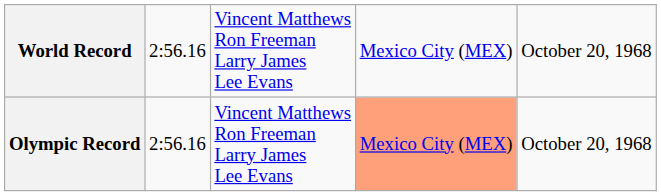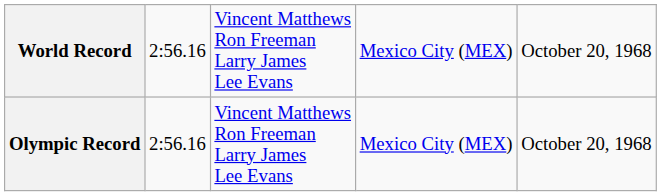(436, 143) lightsalmon background -> (436, 143) no background
